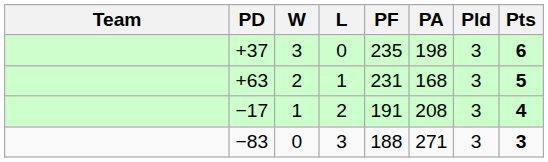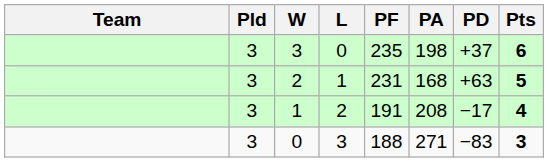columns swapped: (476, 19) <-> (252, 19)
